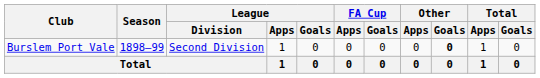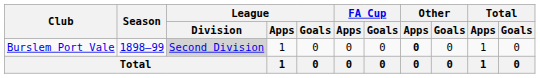(217, 47) no background -> (217, 47) lightgrey background
(416, 47) normal -> (416, 47) bold
(450, 47) bold -> (450, 47) normal
